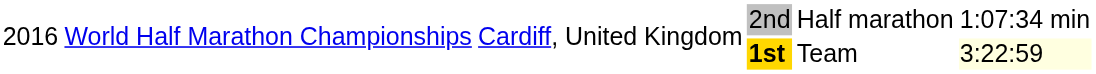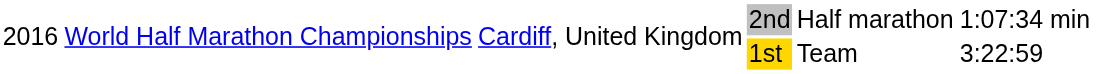(767, 53) bold -> (766, 53) normal
(1001, 53) lightyellow background -> (1001, 53) no background
